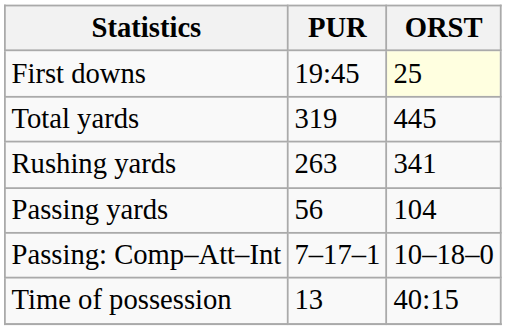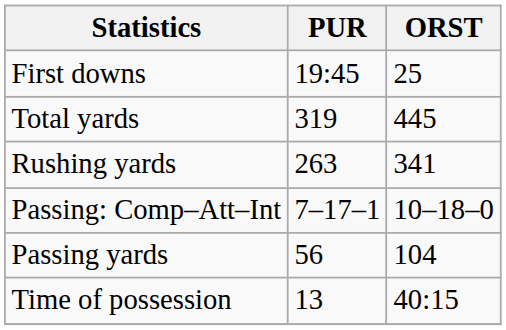(408, 73) lightyellow background -> (408, 73) no background
rows swapped: (90, 209) <-> (146, 254)
